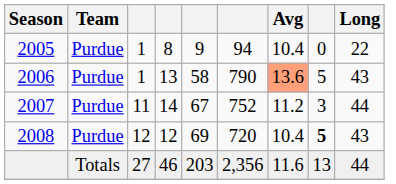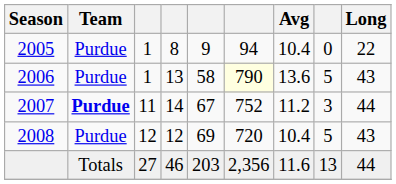(243, 77) no background -> (249, 77) lightyellow background
(288, 77) lightsalmon background -> (294, 77) no background
(98, 106) normal -> (101, 106) bold
(322, 135) bold -> (328, 135) normal
